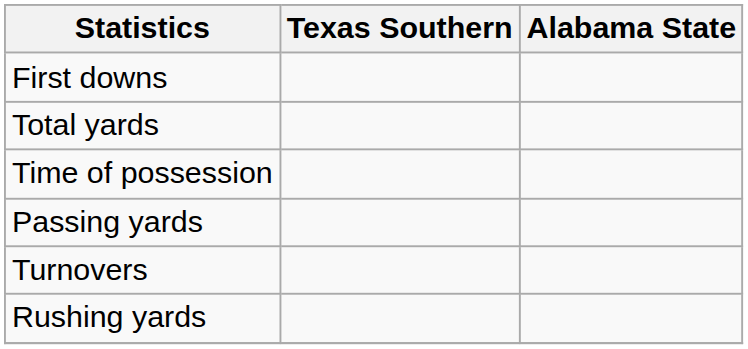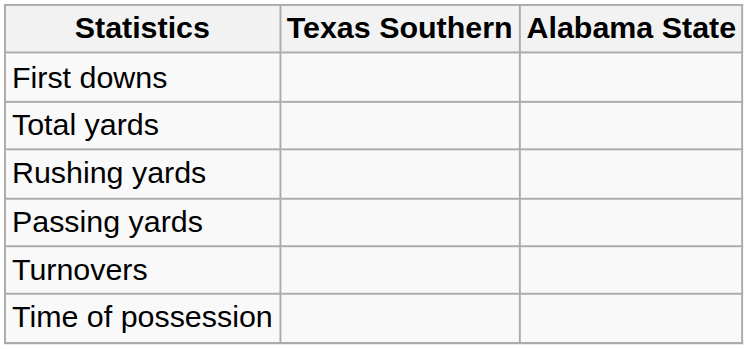rows swapped: (109, 317) <-> (142, 173)
